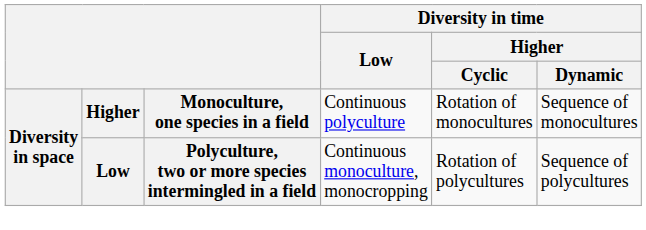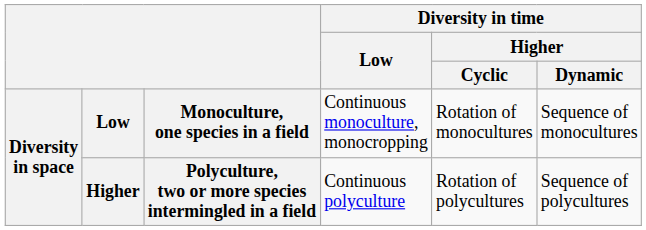(113, 113) Higher -> (113, 123) Low
(365, 113) Continuous polyculture -> (376, 123) Continuous monoculture, monocropping
(113, 171) Low -> (113, 191) Higher
(376, 171) Continuous monoculture, monocropping -> (365, 191) Continuous polyculture
